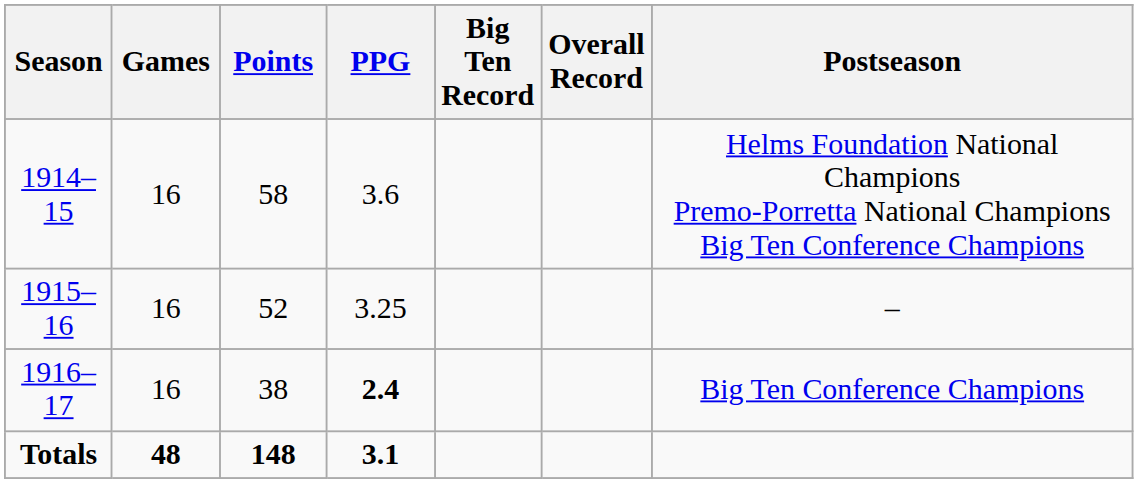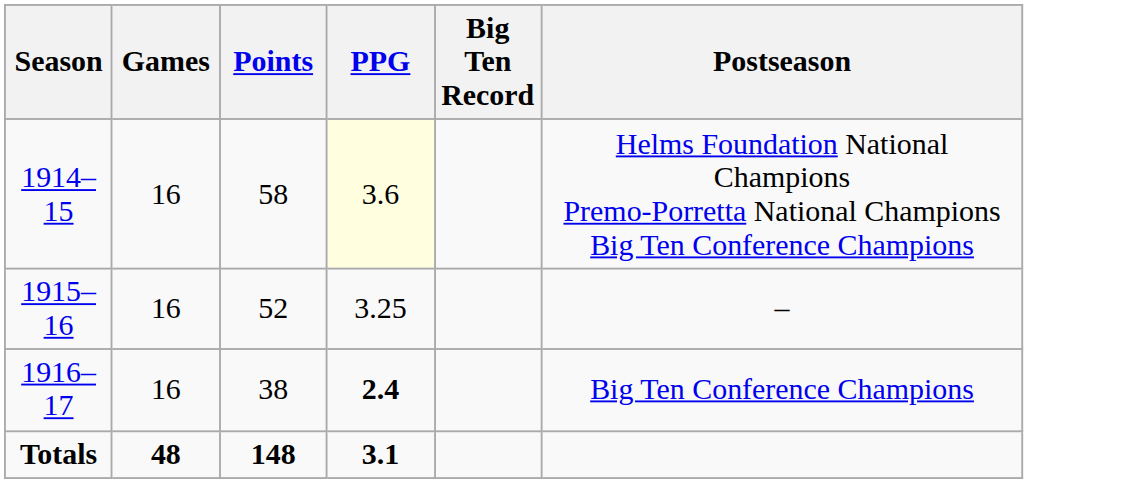- column: (596, 61)
(380, 193) no background -> (380, 193) lightyellow background
